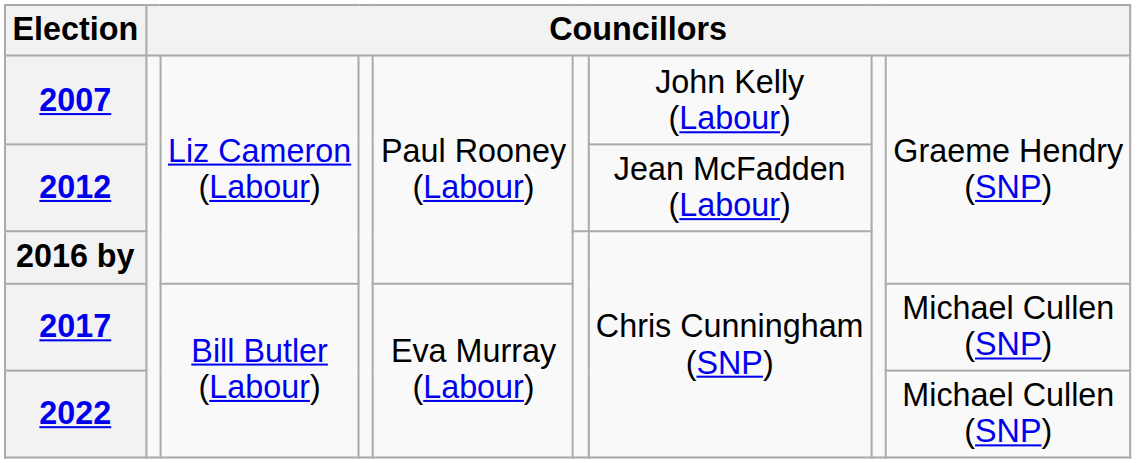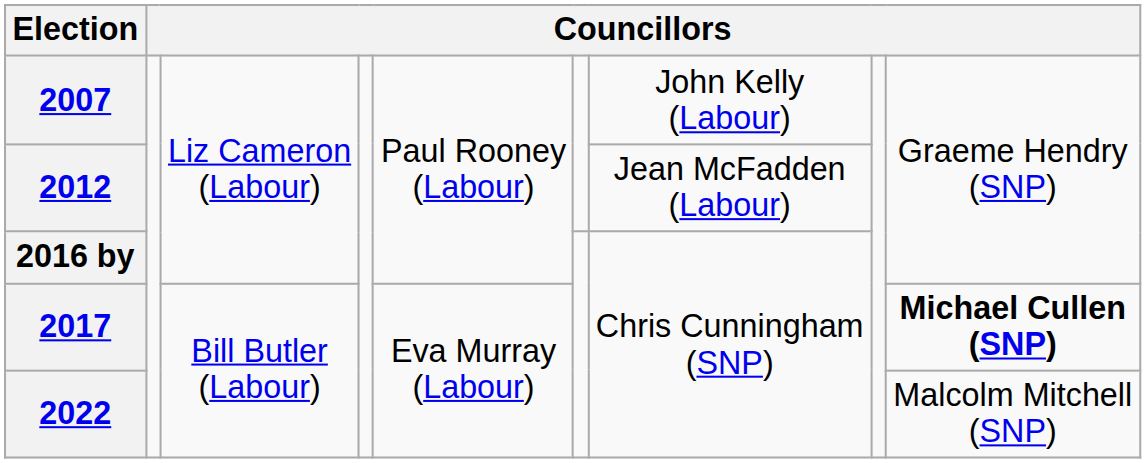(1008, 326) normal -> (1013, 326) bold
(1008, 413) Michael Cullen (SNP) -> (1013, 413) Malcolm Mitchell (SNP)
